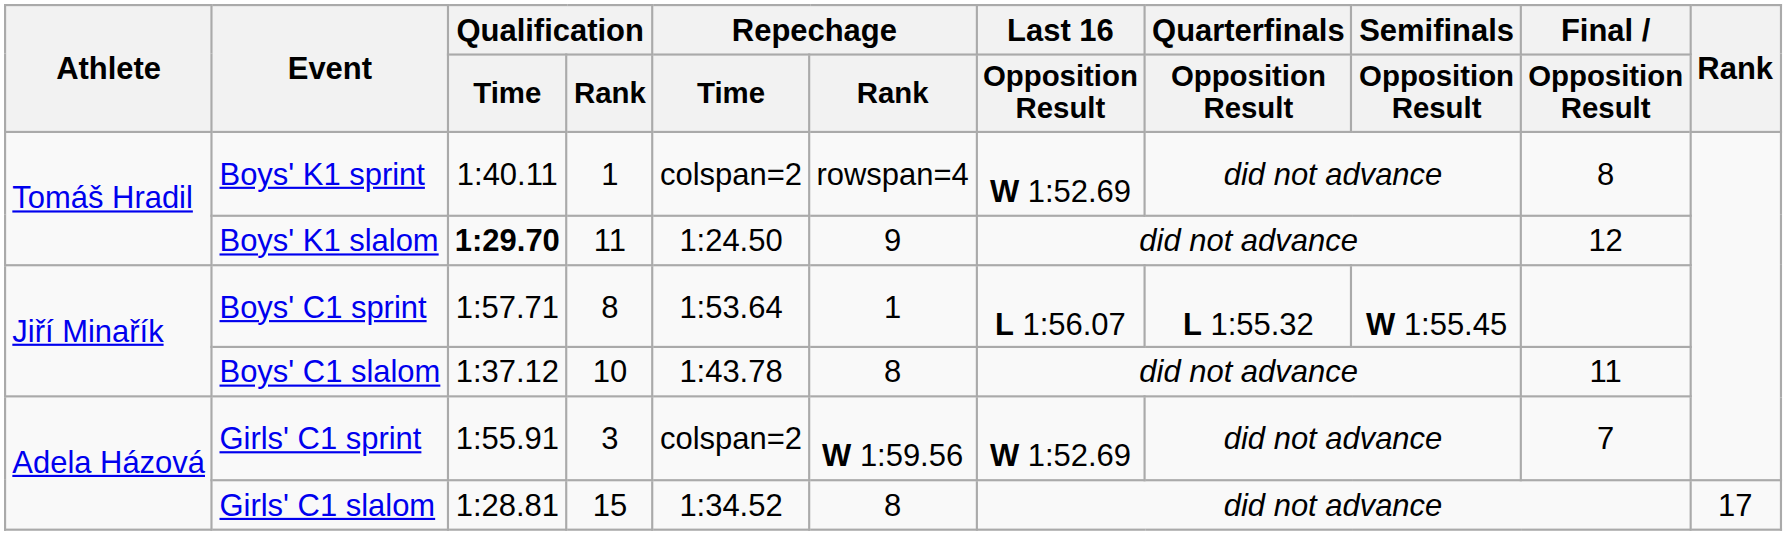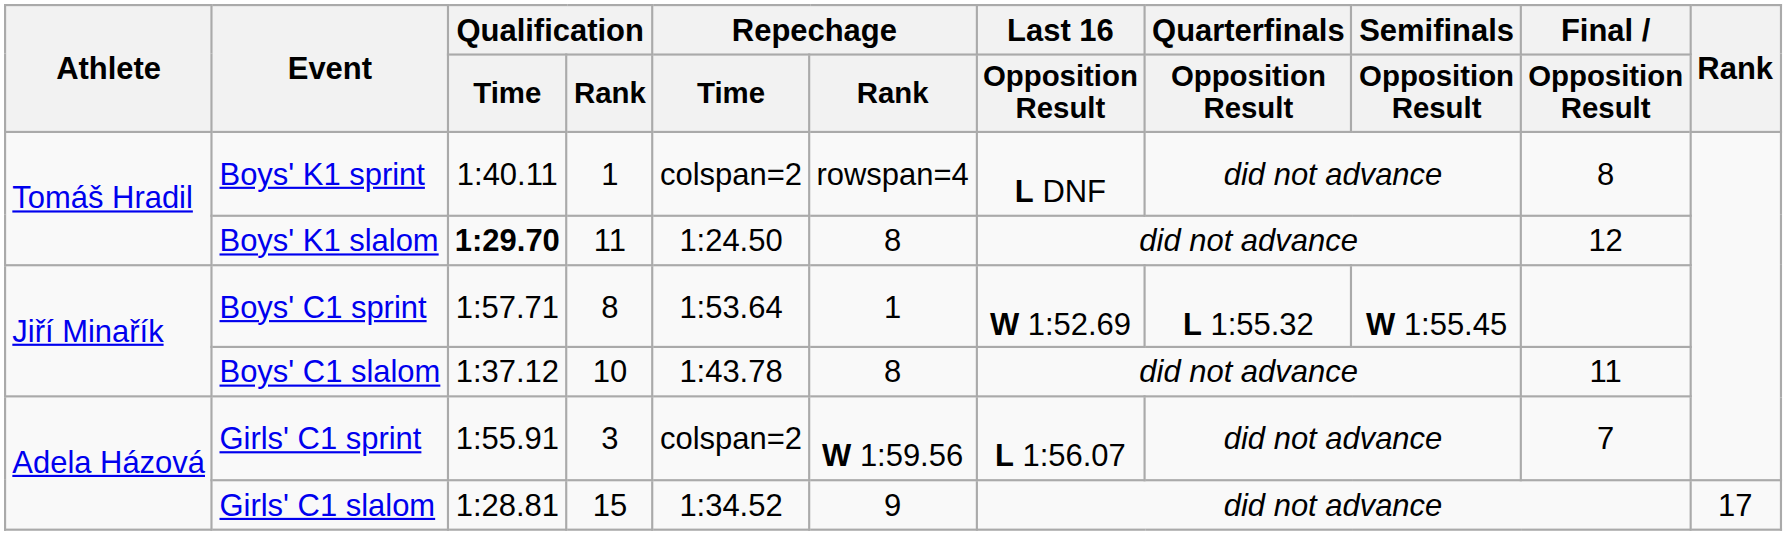(1060, 192) W 1:52.69 -> (1060, 192) L DNF
(893, 241) 9 -> (893, 241) 8
(1060, 324) L 1:56.07 -> (1060, 324) W 1:52.69
(1060, 456) W 1:52.69 -> (1060, 456) L 1:56.07
(893, 505) 8 -> (893, 505) 9
